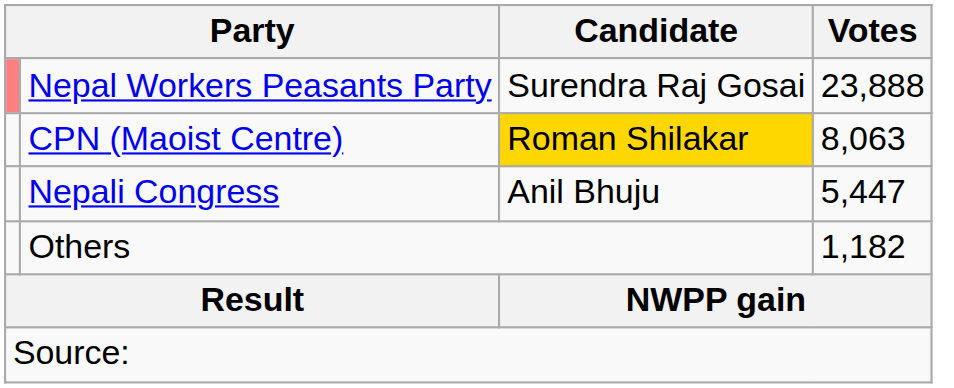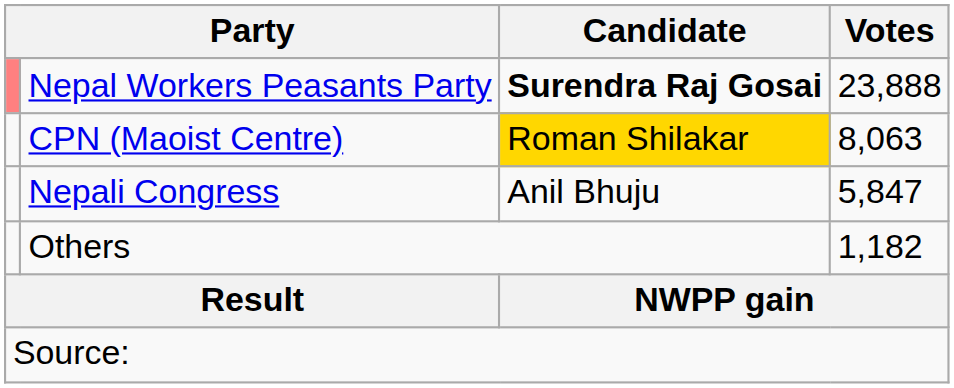(656, 85) normal -> (665, 85) bold
(863, 192) 5,447 -> (880, 192) 5,847
